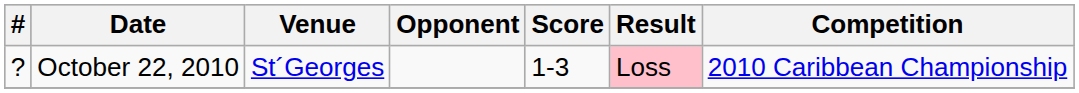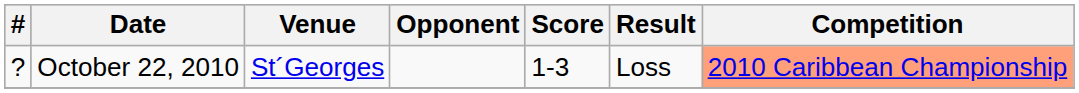(644, 66) pink background -> (644, 66) no background
(887, 66) no background -> (887, 66) lightsalmon background
